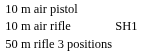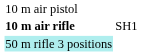(38, 26) normal -> (40, 26) bold
(59, 43) no background -> (59, 43) paleturquoise background
